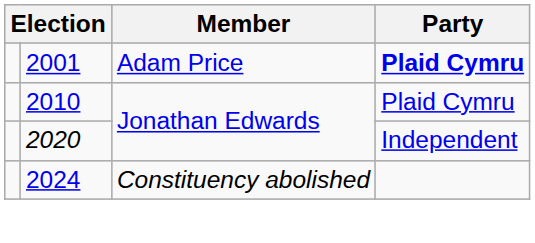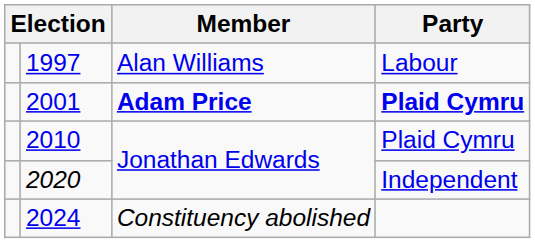+ row: (53, 62)
(180, 62) normal -> (184, 101) bold
